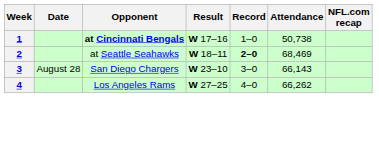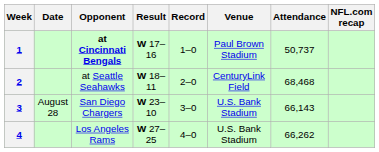+ column: (239, 17)
(297, 38) 50,738 -> (299, 49) 50,737
(249, 54) bold -> (188, 81) normal
(297, 54) 68,469 -> (299, 81) 68,468
